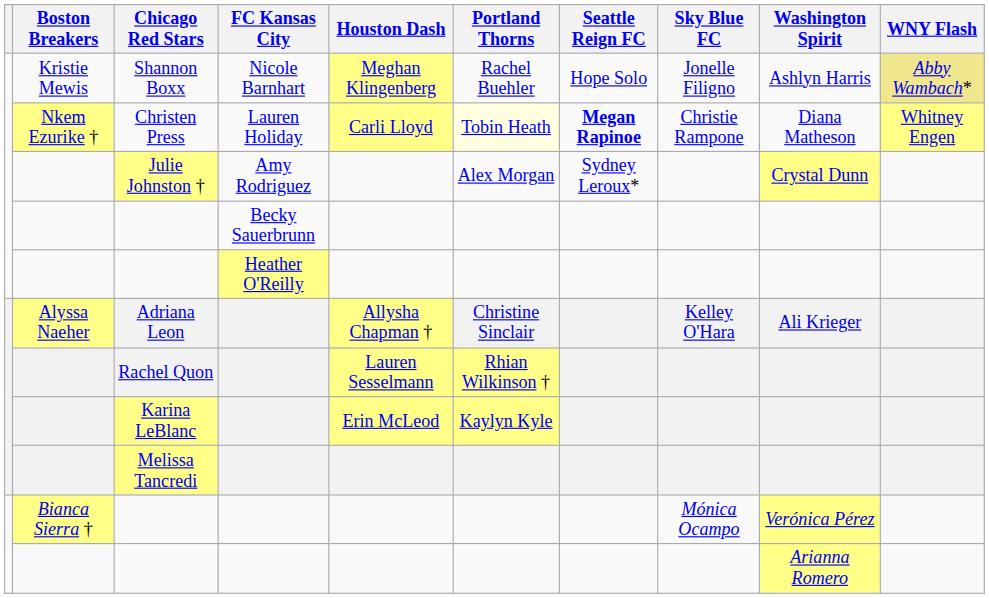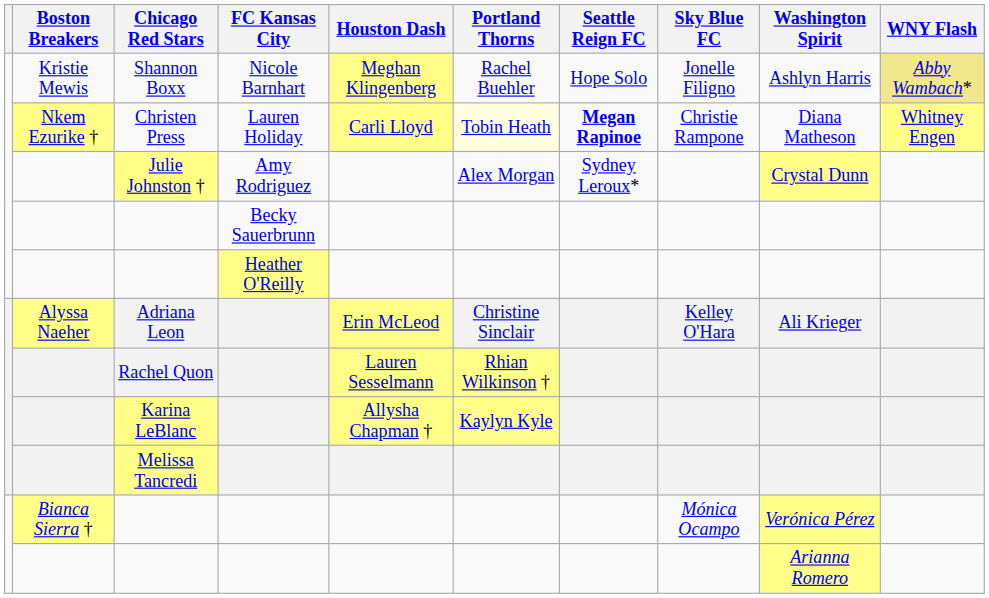(391, 323) Allysha Chapman † -> (391, 323) Erin McLeod
(391, 421) Erin McLeod -> (391, 421) Allysha Chapman †
